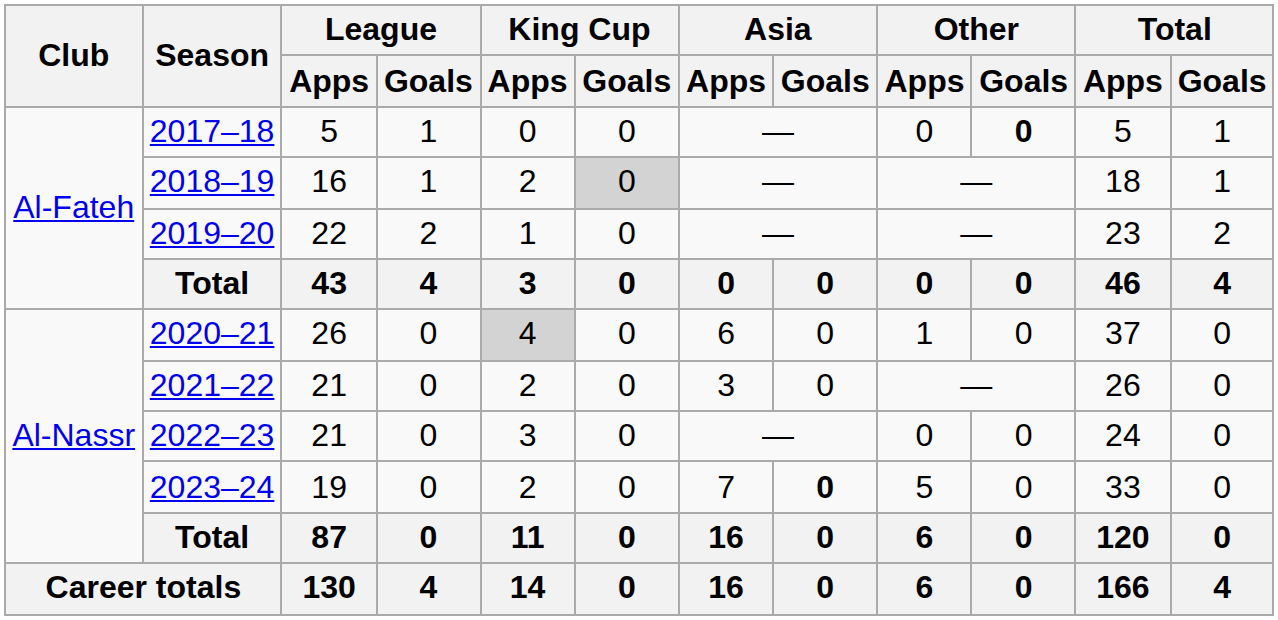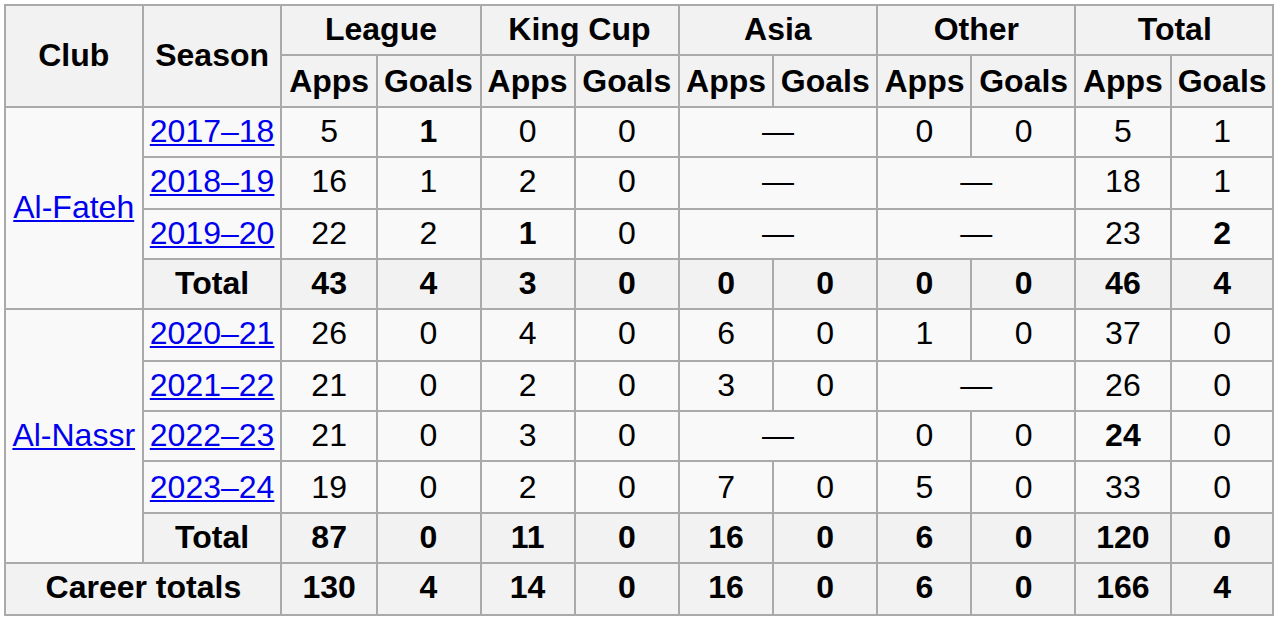(428, 131) normal -> (428, 131) bold
(1024, 131) bold -> (1024, 131) normal
(627, 182) lightgrey background -> (627, 182) no background
(528, 232) normal -> (528, 232) bold
(1222, 232) normal -> (1222, 232) bold
(528, 334) lightgrey background -> (528, 334) no background
(1123, 435) normal -> (1123, 435) bold
(825, 486) bold -> (825, 486) normal
